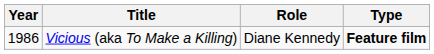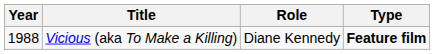(23, 37) 1986 -> (23, 37) 1988
